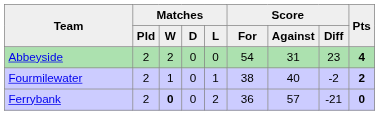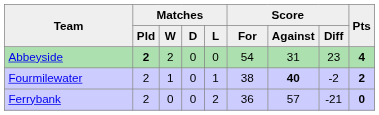(146, 57) normal -> (146, 57) bold
(293, 78) normal -> (293, 78) bold
(170, 99) bold -> (170, 99) normal
